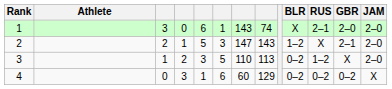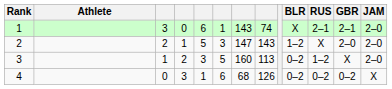(347, 28) 2–0 -> (347, 28) 2–1
(347, 44) 2–1 -> (347, 44) 2–0
(243, 60) 110 -> (243, 60) 160
(243, 76) 60 -> (243, 76) 68
(266, 76) 129 -> (266, 76) 126
